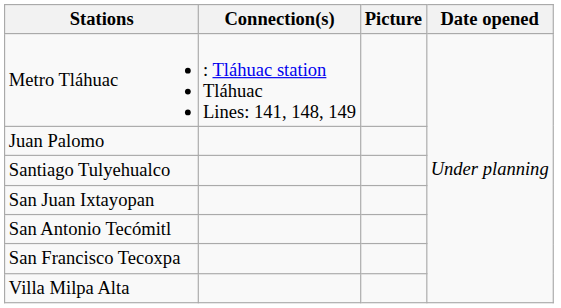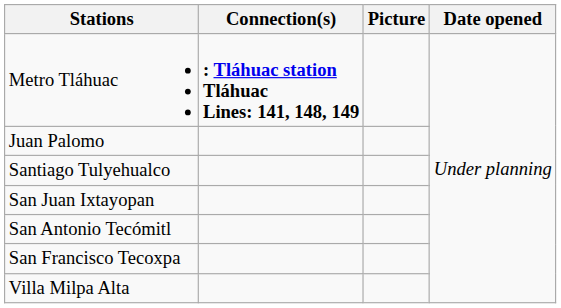(280, 90) normal -> (281, 90) bold
